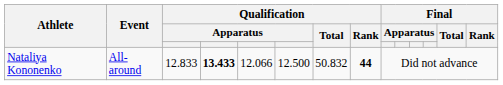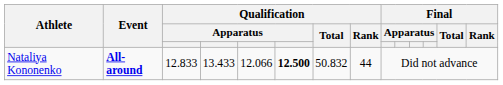(125, 64) normal -> (124, 64) bold
(219, 64) bold -> (219, 64) normal
(294, 64) normal -> (294, 64) bold
(366, 64) bold -> (366, 64) normal
